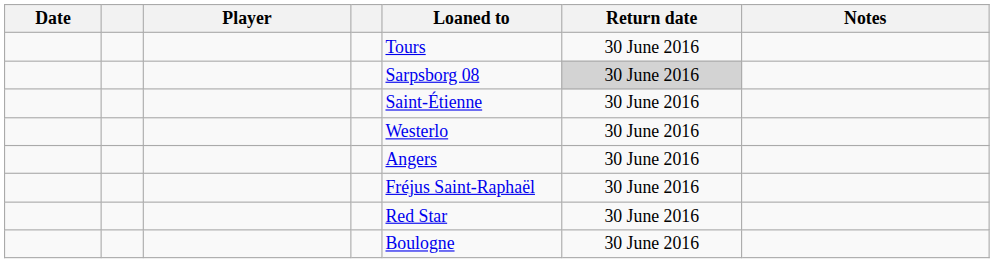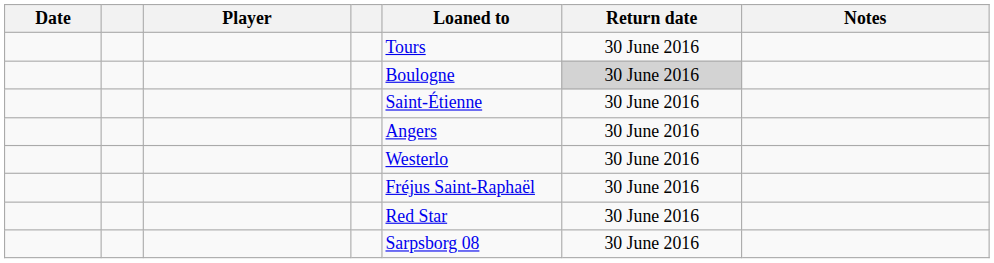(432, 74) Sarpsborg 08 -> (420, 74) Boulogne
(417, 131) Westerlo -> (411, 131) Angers
(411, 159) Angers -> (417, 159) Westerlo
(420, 243) Boulogne -> (432, 243) Sarpsborg 08
